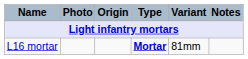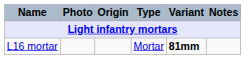(150, 46) bold -> (149, 46) normal
(186, 46) normal -> (184, 46) bold
